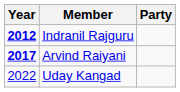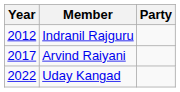(22, 35) bold -> (22, 35) normal
(22, 55) bold -> (22, 55) normal
